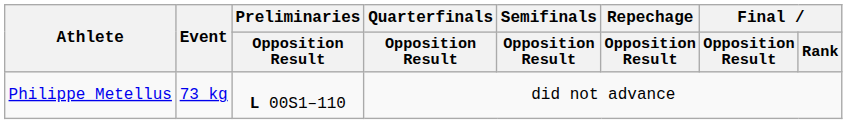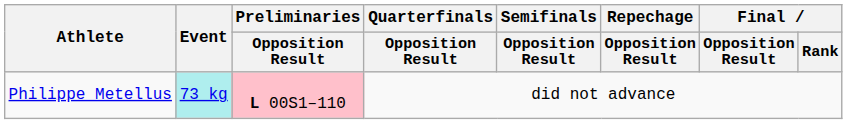(204, 95) no background -> (204, 95) paleturquoise background
(298, 104) no background -> (298, 104) pink background
